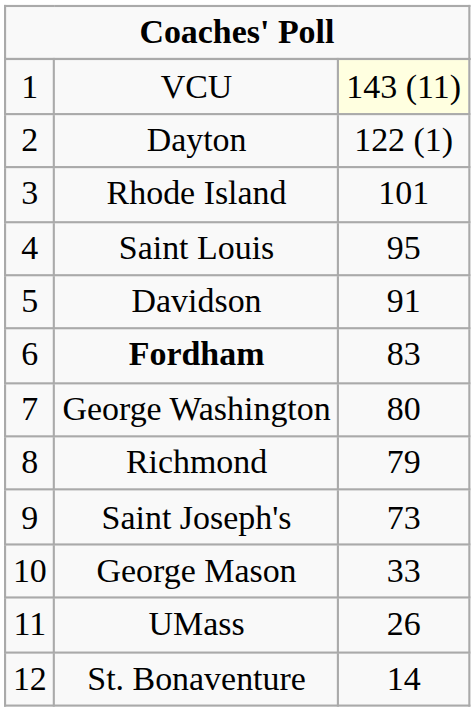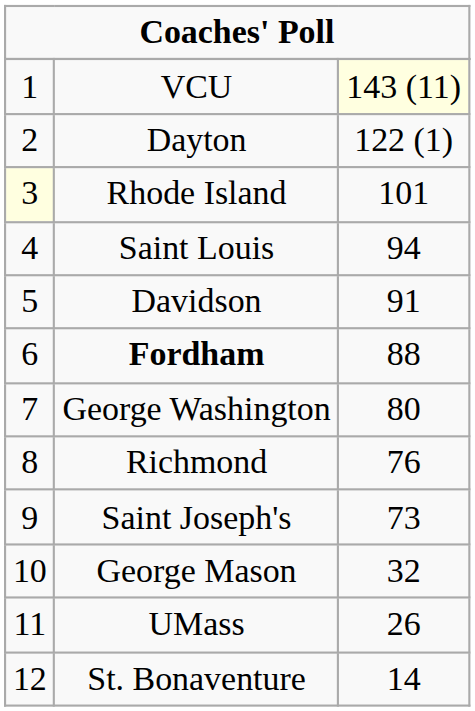(30, 193) no background -> (30, 193) lightyellow background
(404, 247) 95 -> (404, 247) 94
(404, 355) 83 -> (404, 355) 88
(404, 462) 79 -> (404, 462) 76
(404, 570) 33 -> (404, 570) 32
